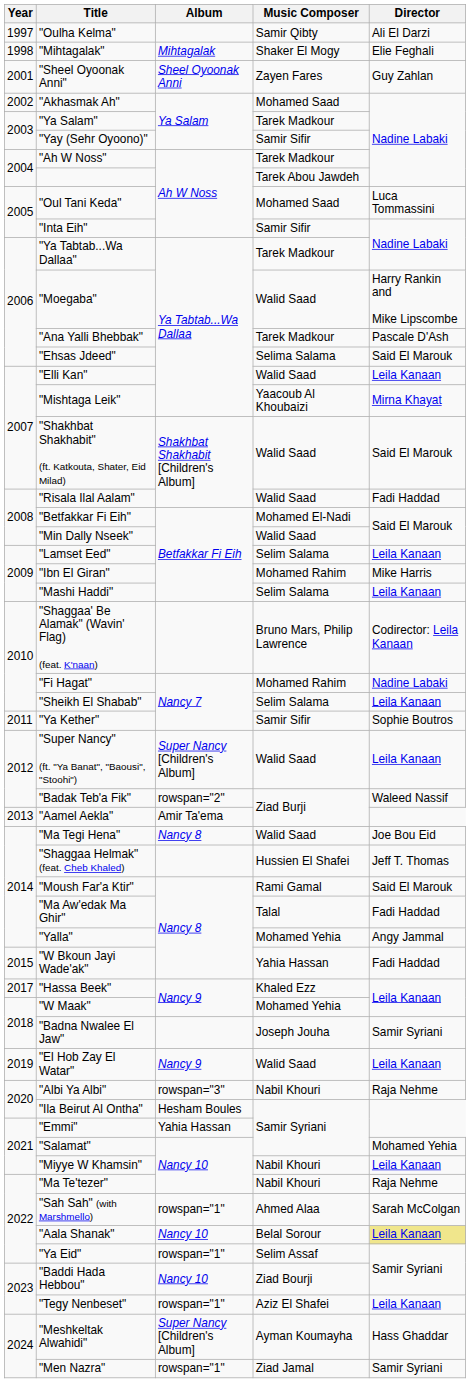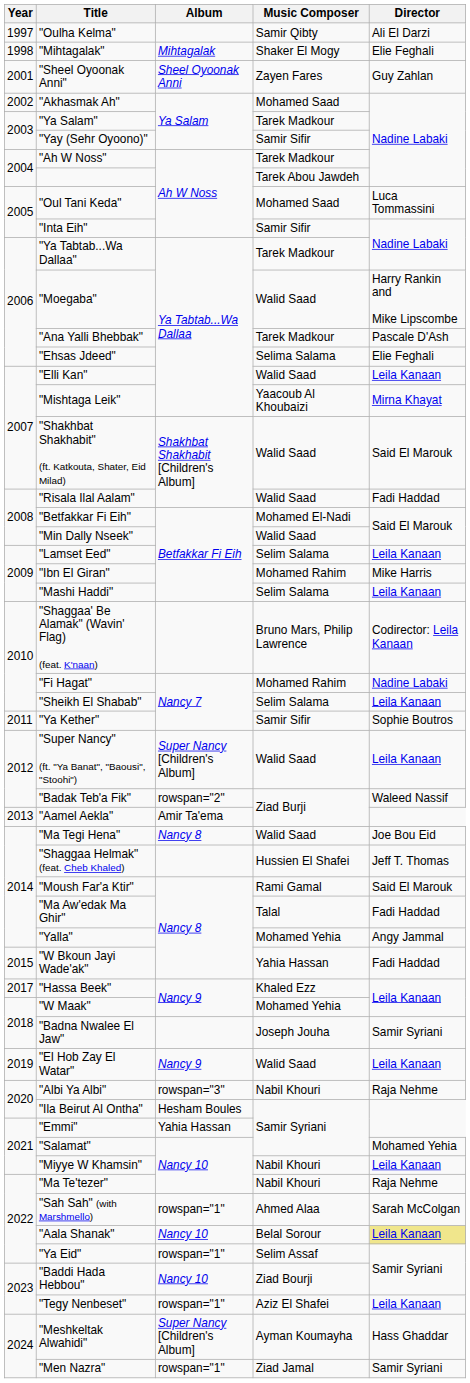(412, 356) Said El Marouk -> (403, 356) Elie Feghali
